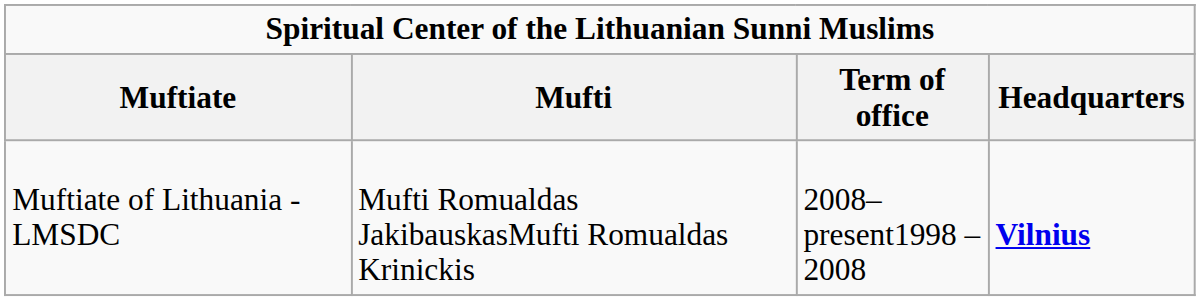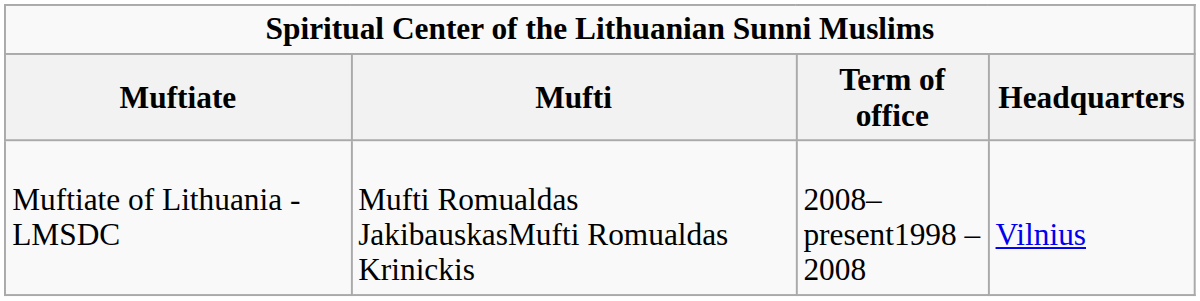(1043, 234) bold -> (1041, 234) normal
